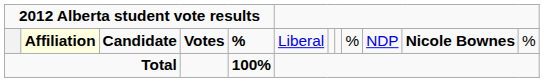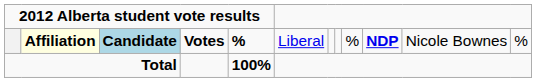(140, 41) no background -> (140, 41) lightblue background
(382, 41) normal -> (382, 41) bold
(460, 41) bold -> (456, 41) normal
